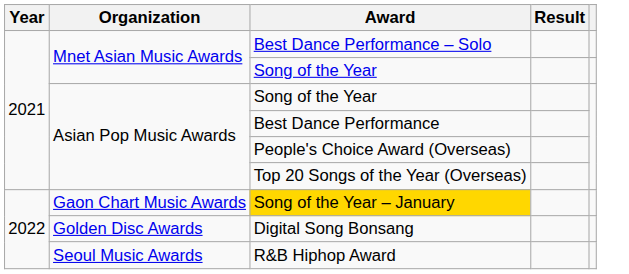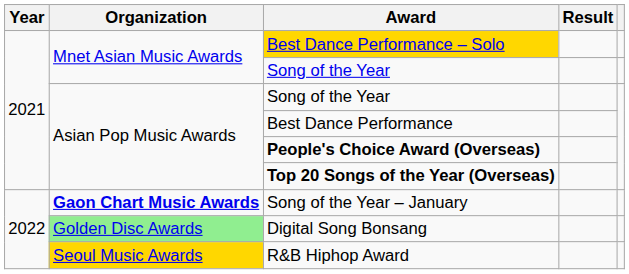(373, 44) no background -> (386, 44) gold background
(382, 149) normal -> (403, 149) bold
(390, 176) normal -> (411, 176) bold
(150, 202) normal -> (156, 202) bold
(354, 202) gold background -> (367, 202) no background
(128, 228) no background -> (128, 228) lightgreen background
(128, 255) no background -> (128, 255) gold background
